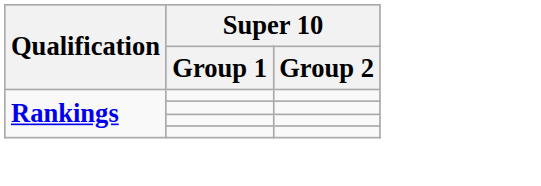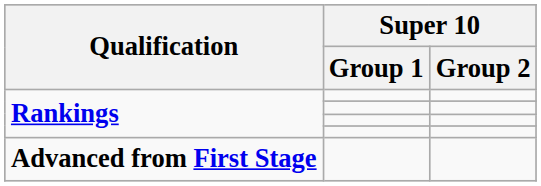+ row: (164, 158)
